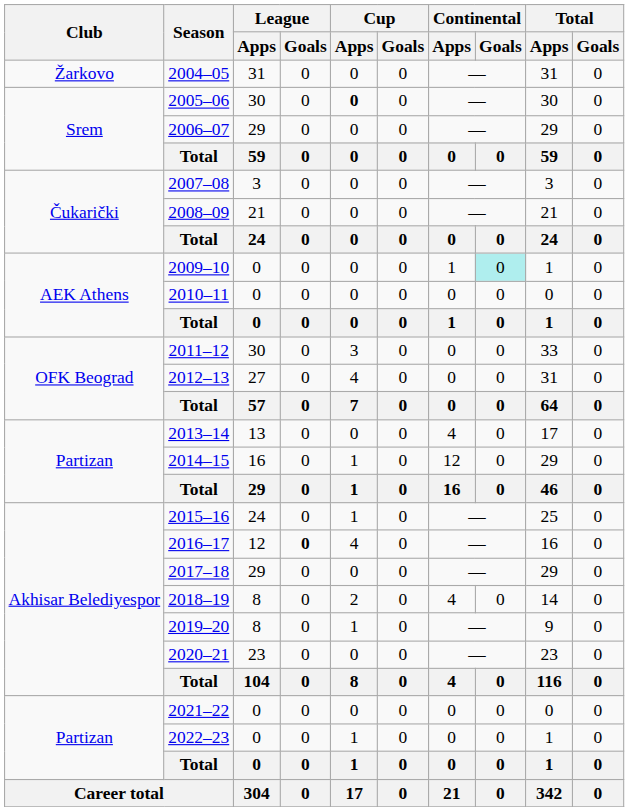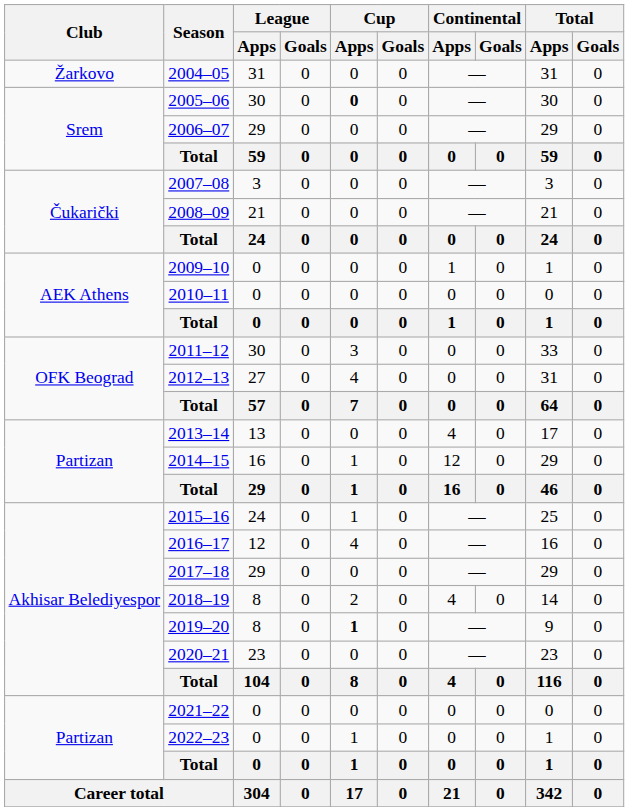(500, 267) paleturquoise background -> (500, 267) no background
(305, 543) bold -> (305, 543) normal
(354, 626) normal -> (354, 626) bold
